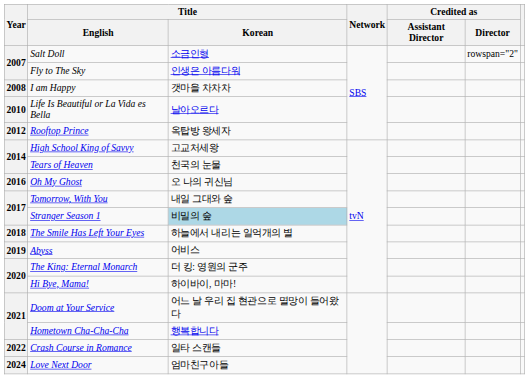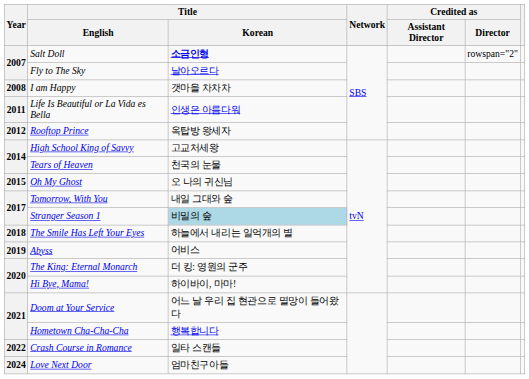(190, 53) normal -> (190, 53) bold
(205, 70) 인생은 아름다워 -> (195, 70) 날아오르다
(16, 109) 2010 -> (16, 109) 2011
(195, 109) 날아오르다 -> (205, 109) 인생은 아름다워
(16, 182) 2016 -> (16, 182) 2015
